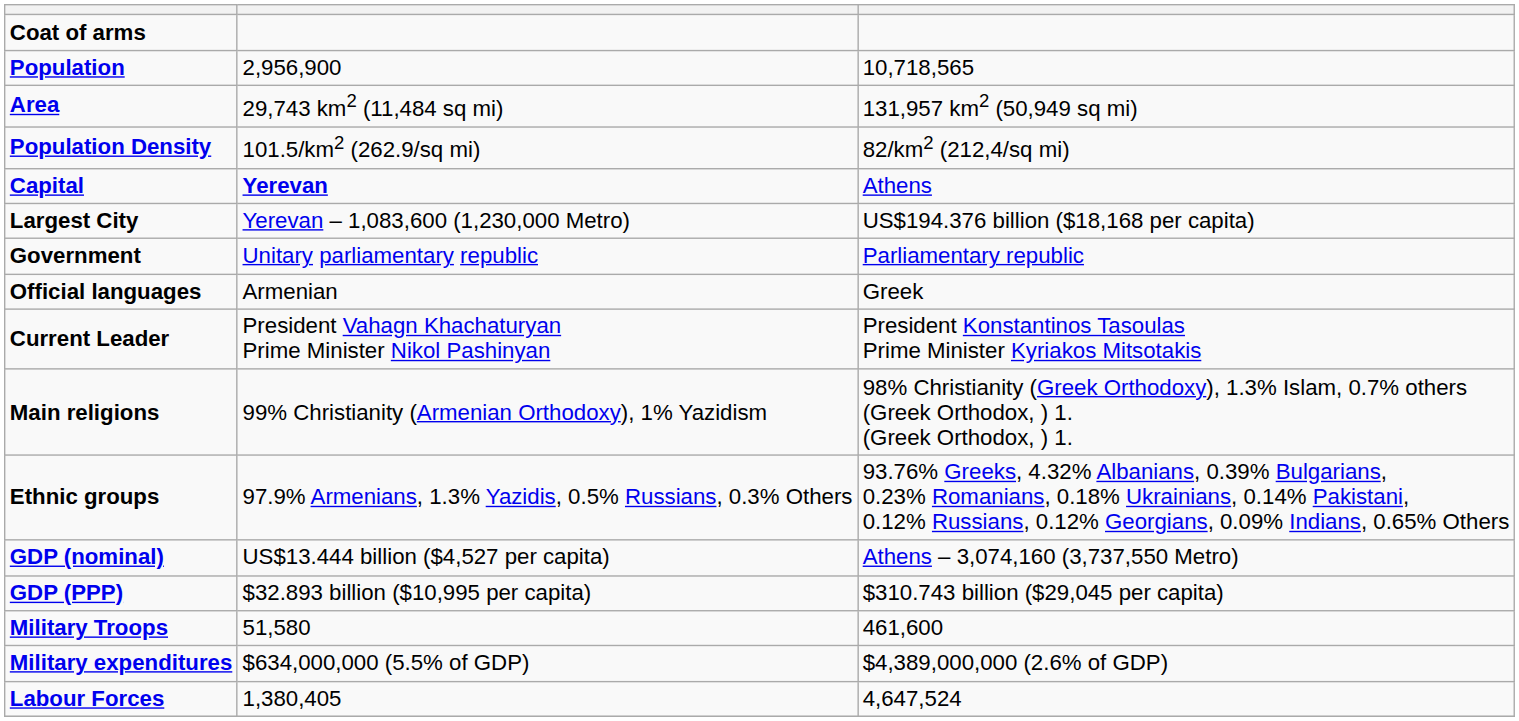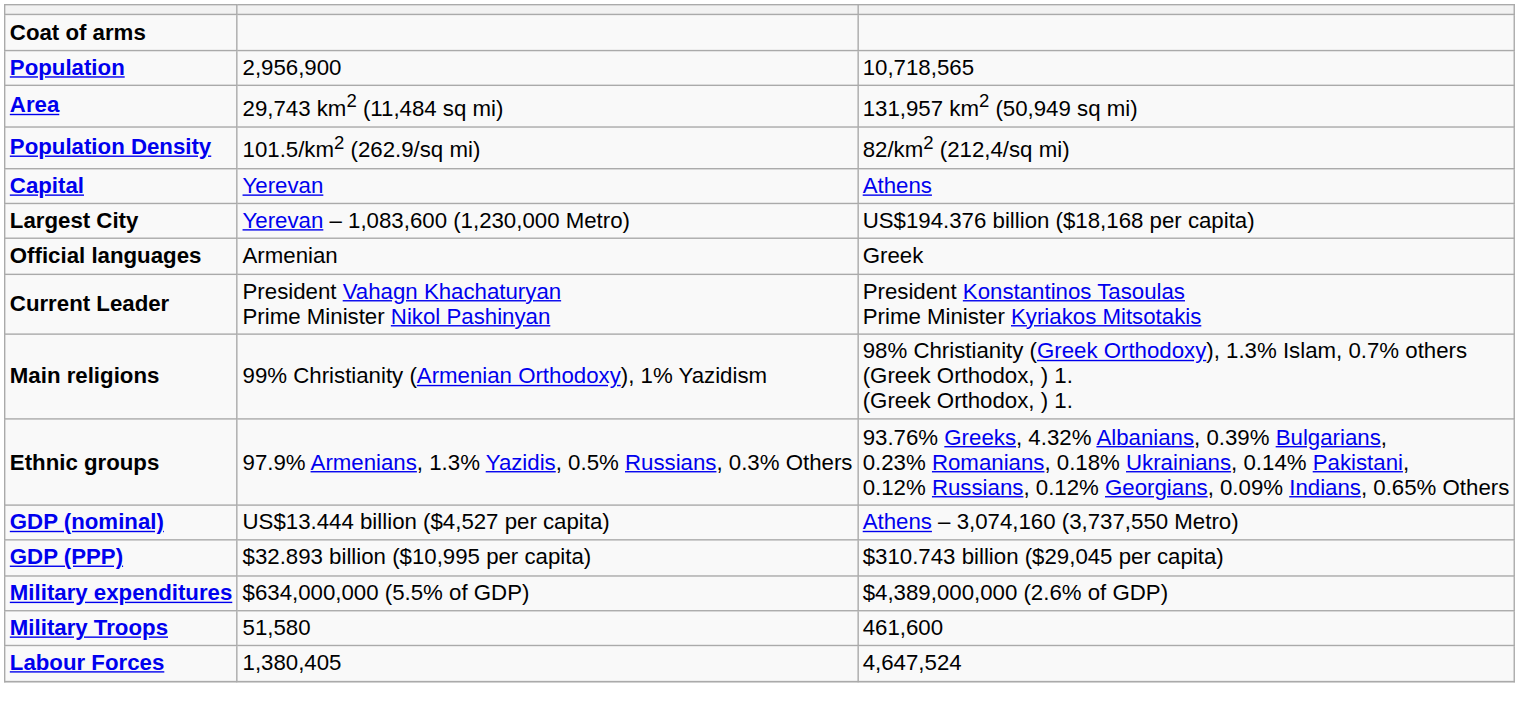(285, 185) bold -> (283, 185) normal
- row: (75, 256)
rows swapped: (121, 663) <-> (89, 628)
